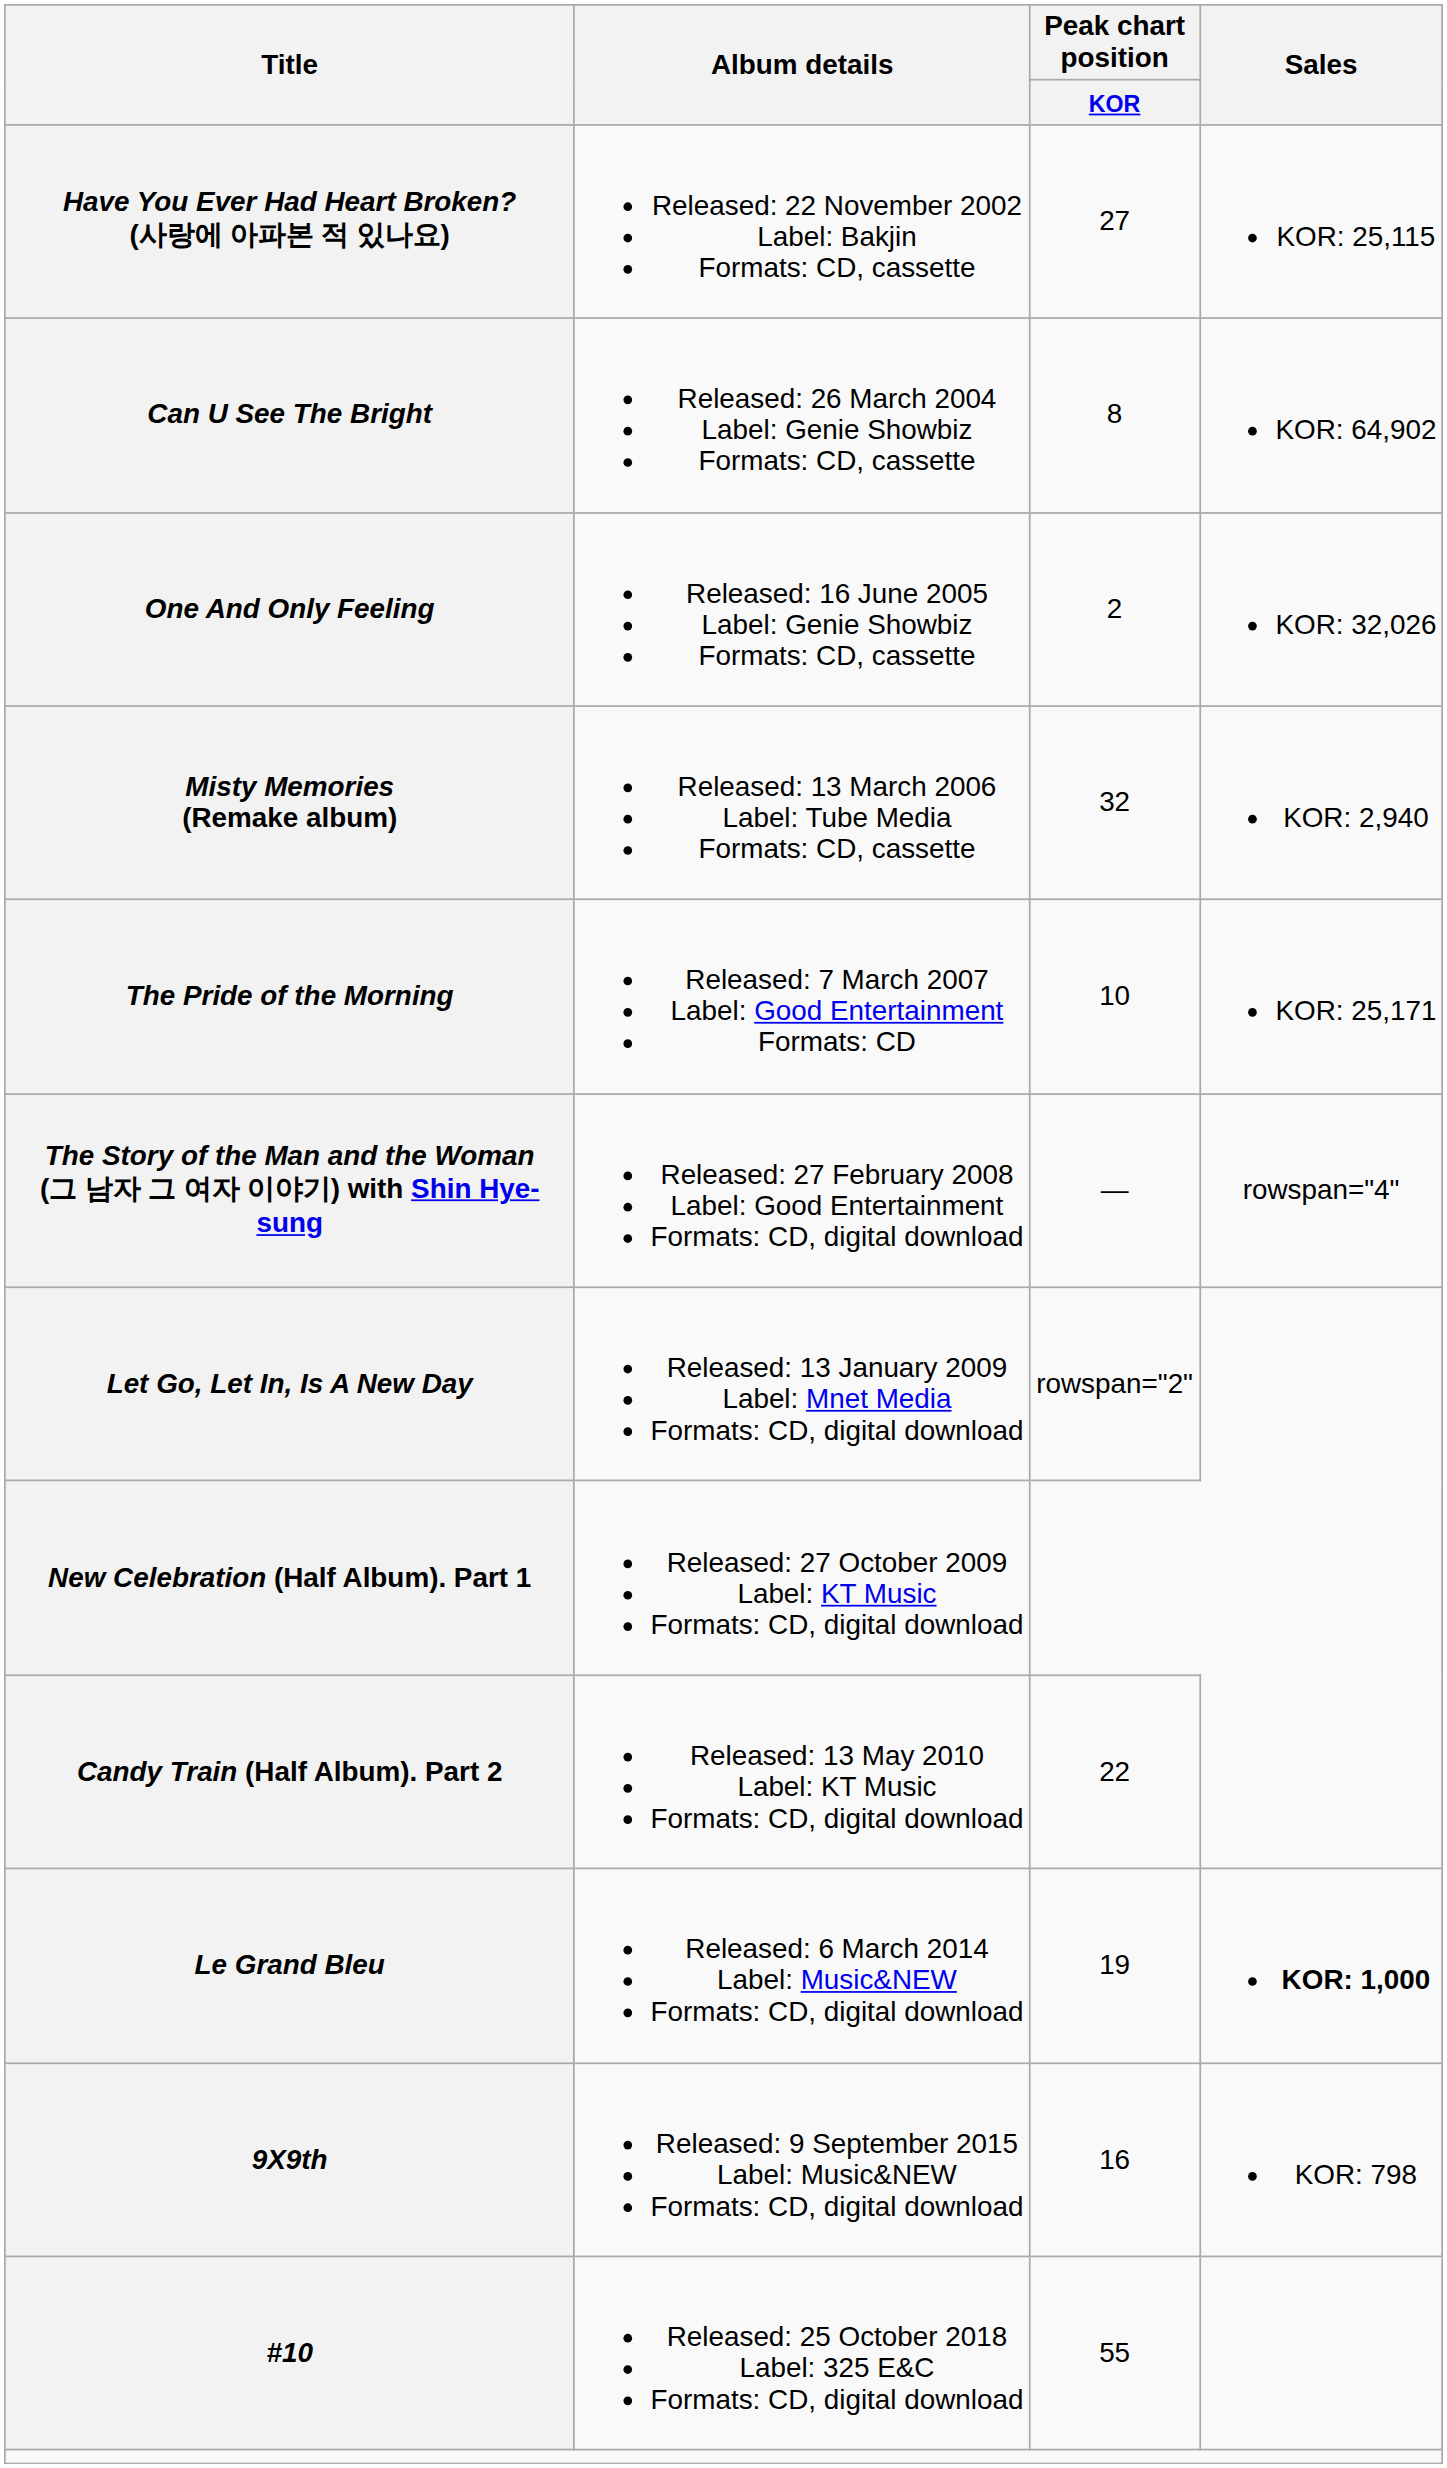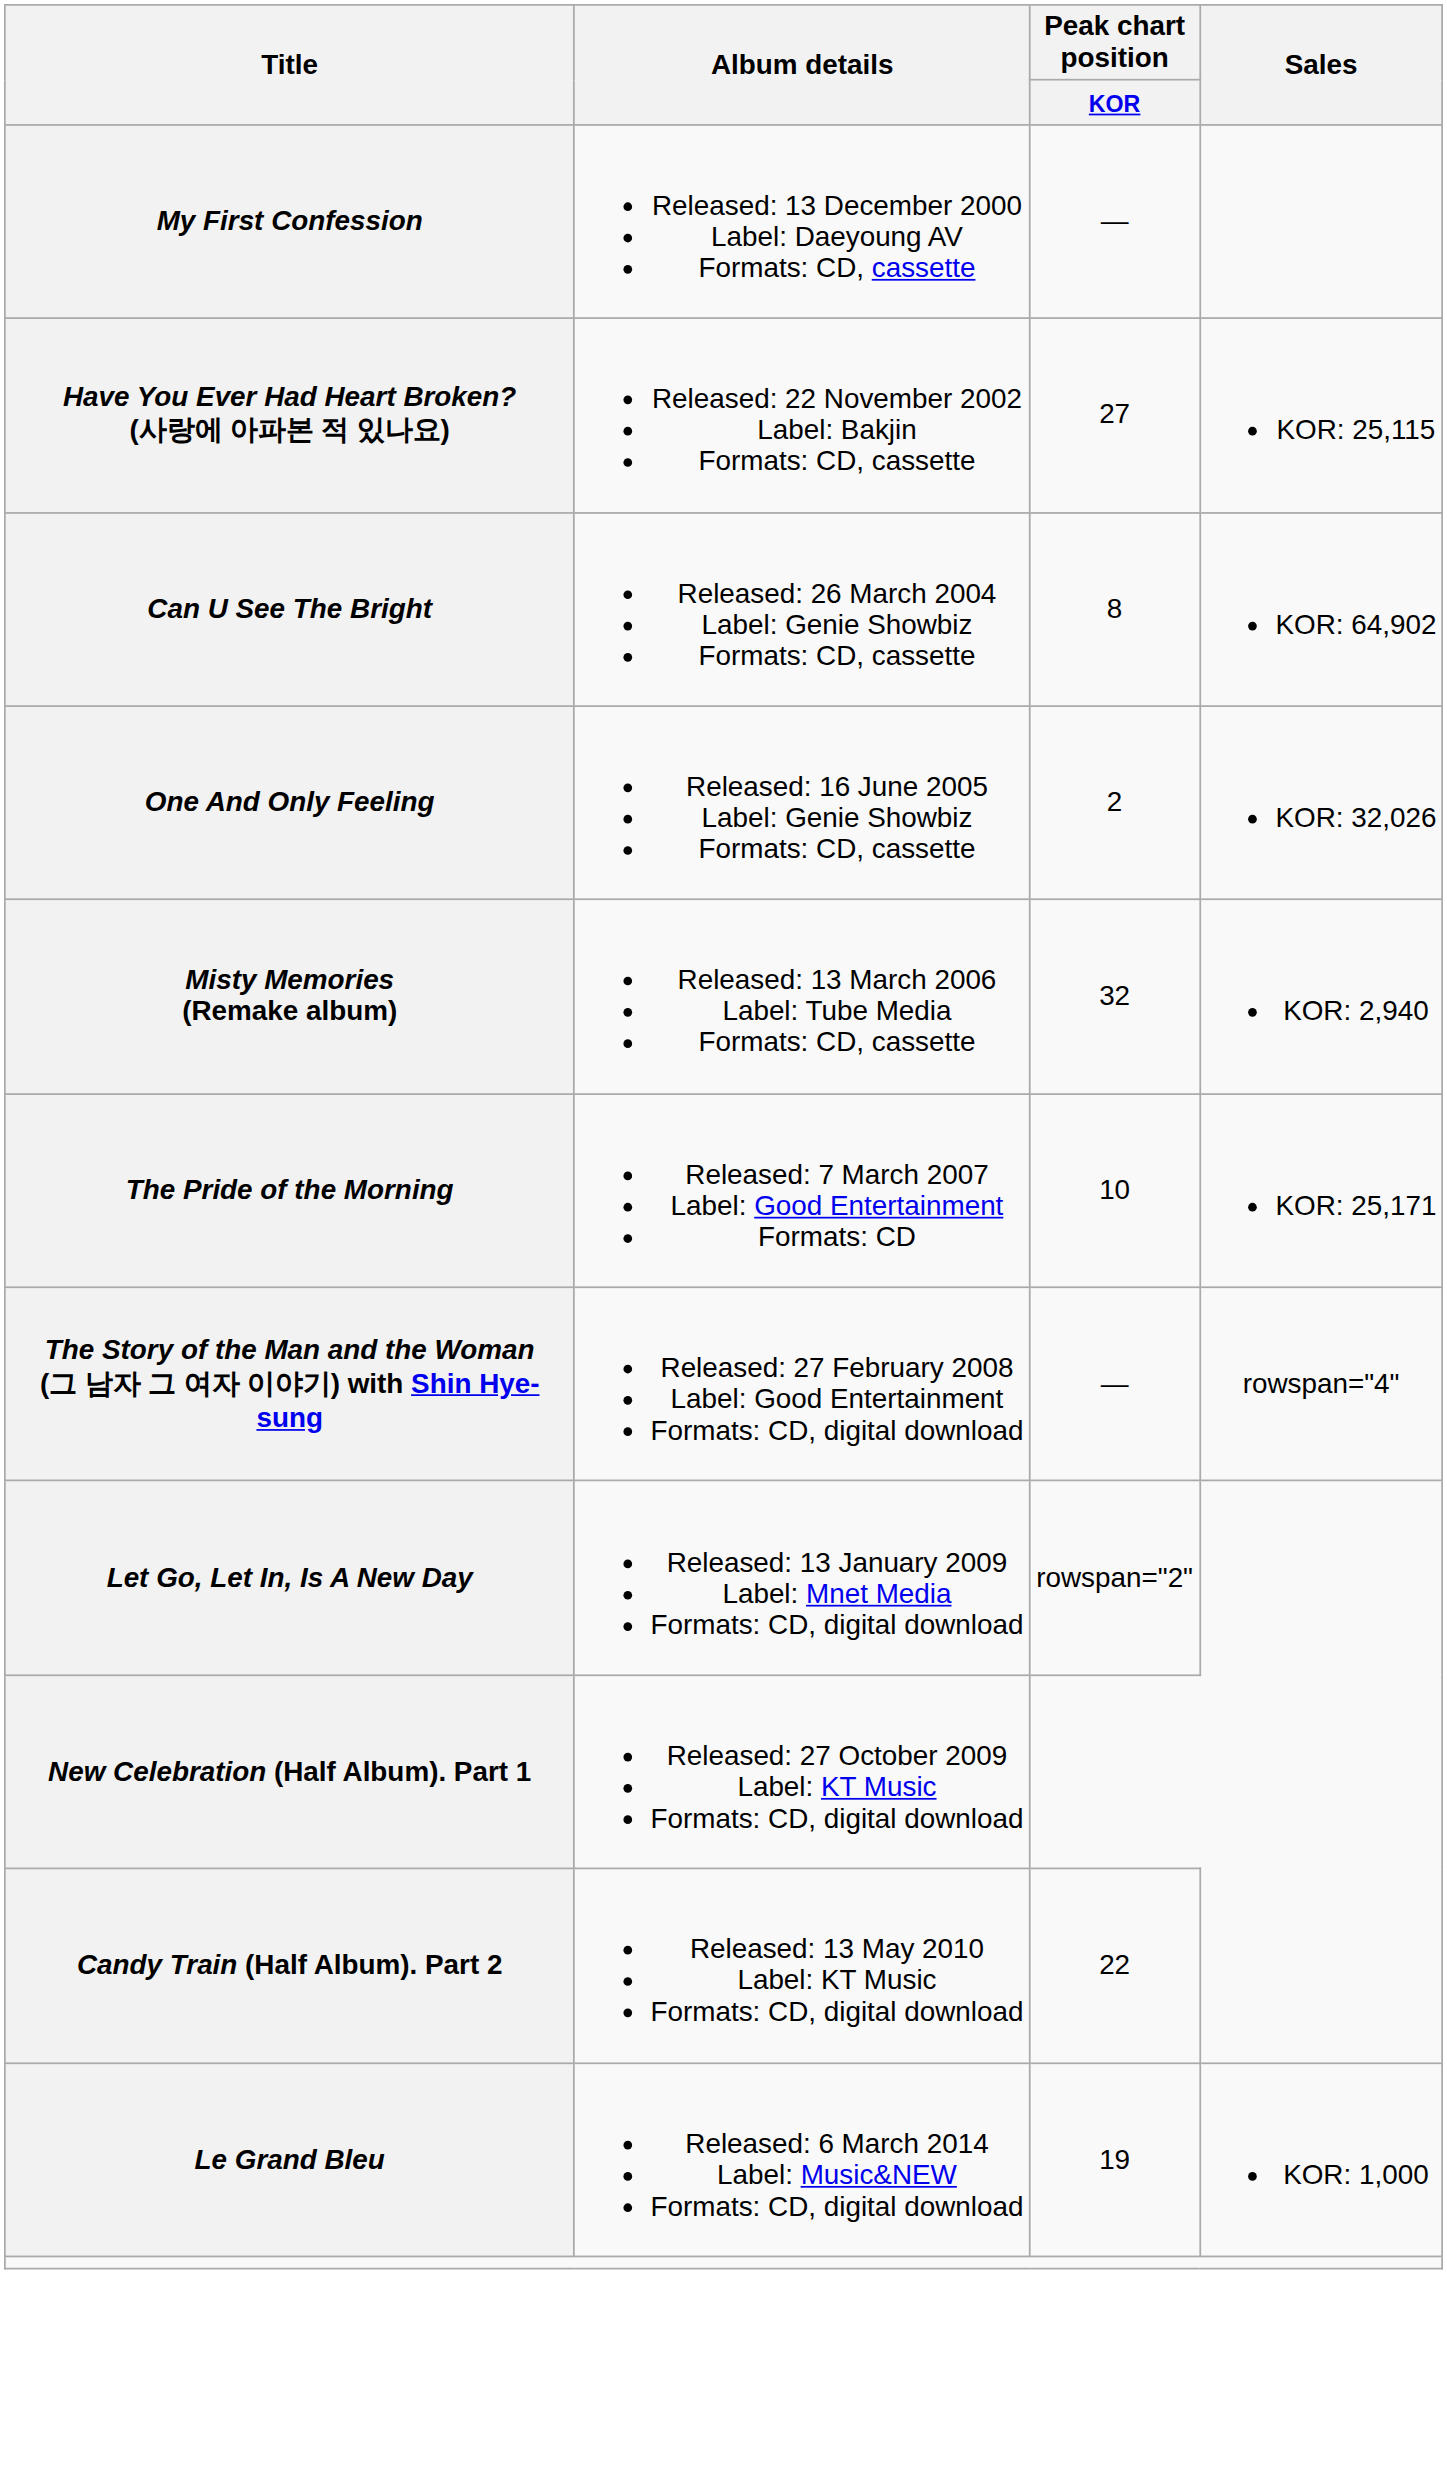+ row: (290, 221)
(1321, 1981) bold -> (1321, 2175) normal
- row: (290, 2158)
- row: (290, 2352)
